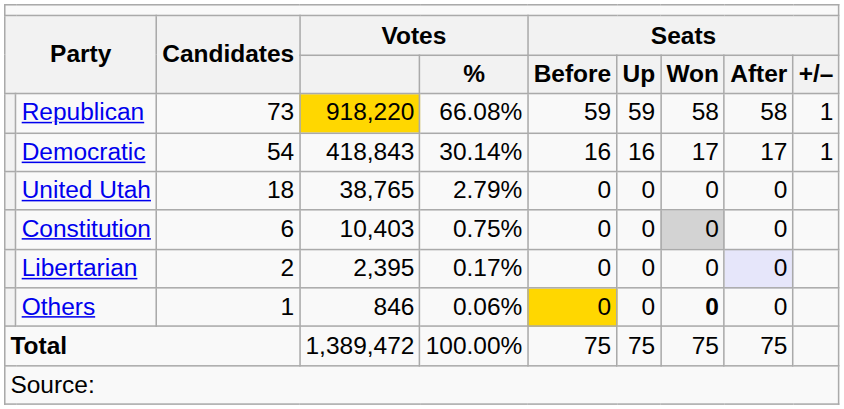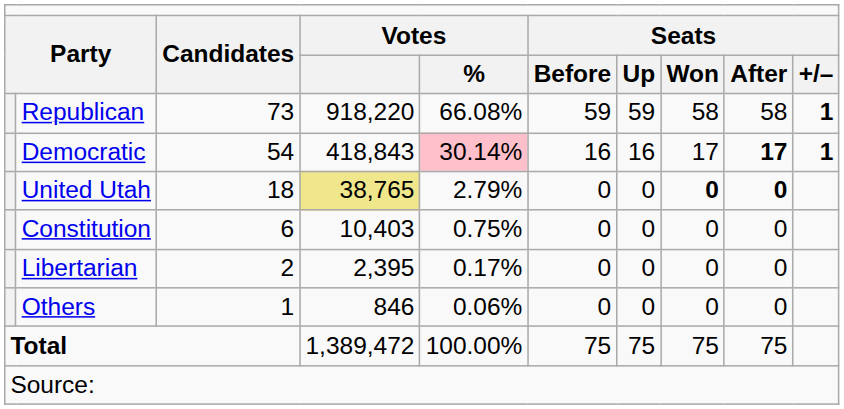(370, 112) gold background -> (370, 112) no background
(827, 112) normal -> (827, 112) bold
(481, 151) no background -> (481, 151) pink background
(774, 151) normal -> (774, 151) bold
(827, 151) normal -> (827, 151) bold
(377, 190) no background -> (377, 190) khaki background
(712, 190) normal -> (712, 190) bold
(781, 190) normal -> (781, 190) bold
(712, 229) lightgrey background -> (712, 229) no background
(781, 268) lavender background -> (781, 268) no background
(604, 306) gold background -> (604, 306) no background
(712, 306) bold -> (712, 306) normal
